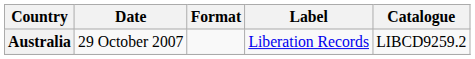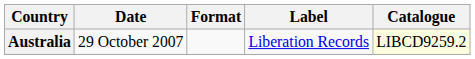(421, 41) no background -> (421, 41) lightyellow background
